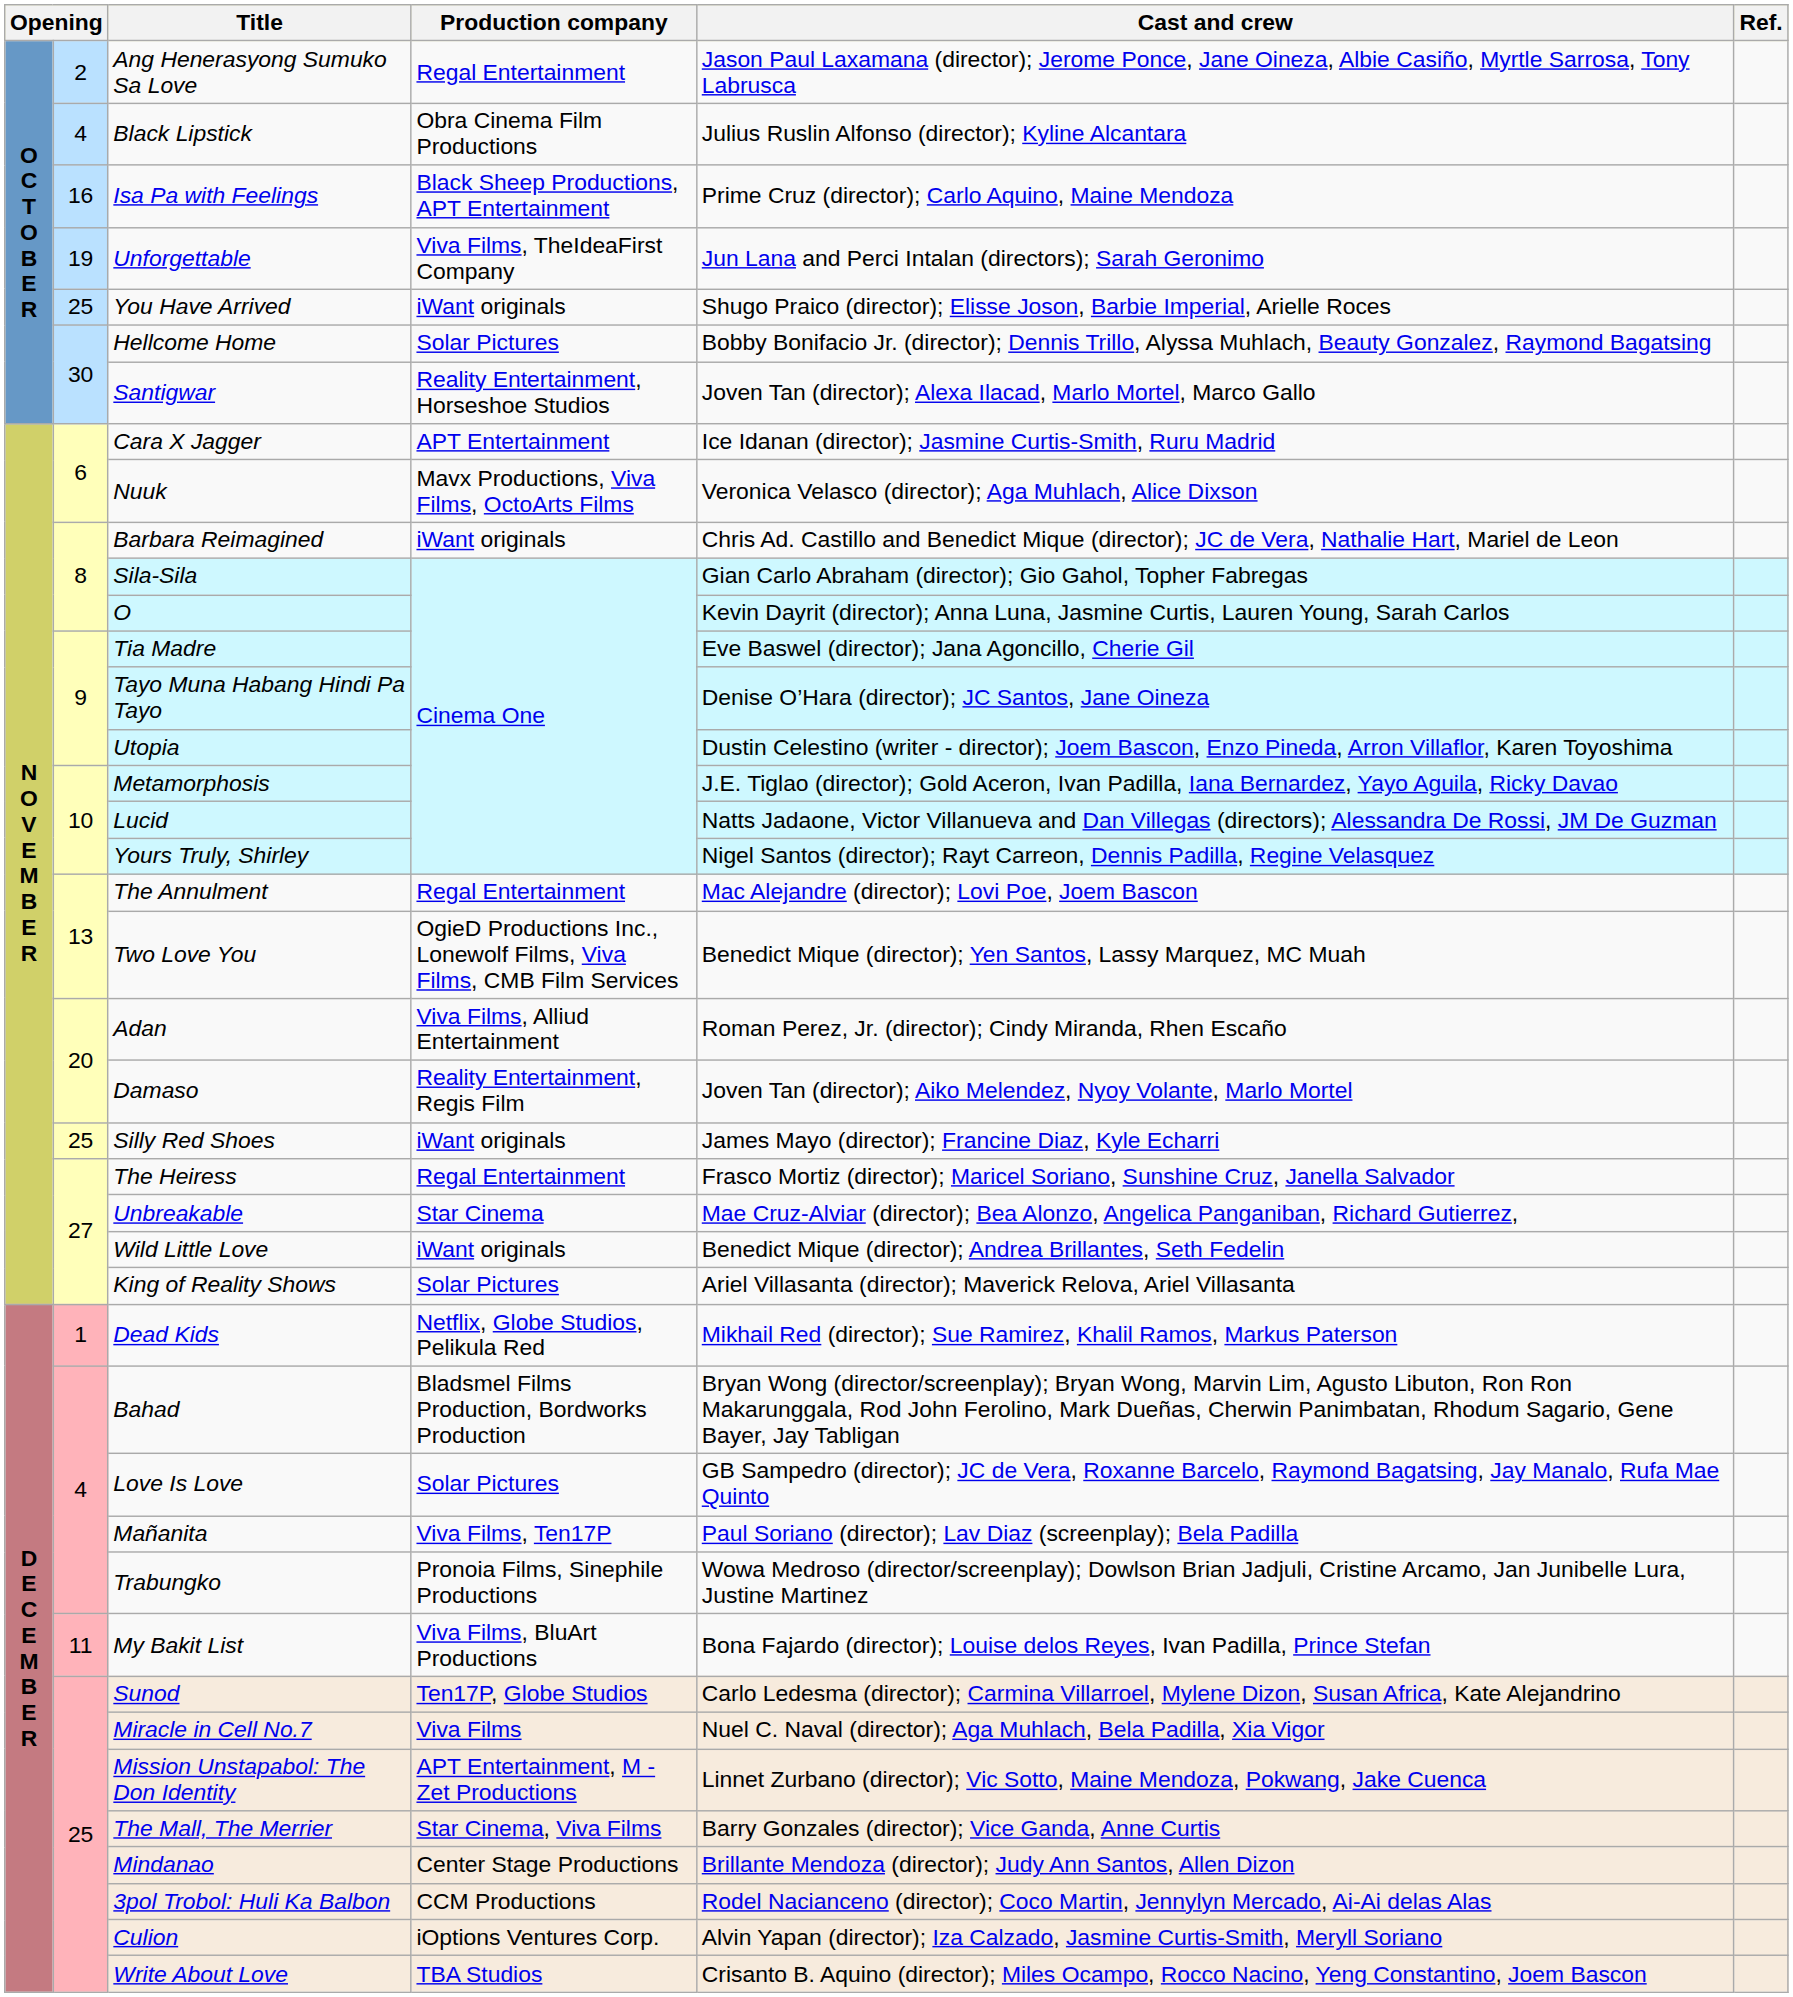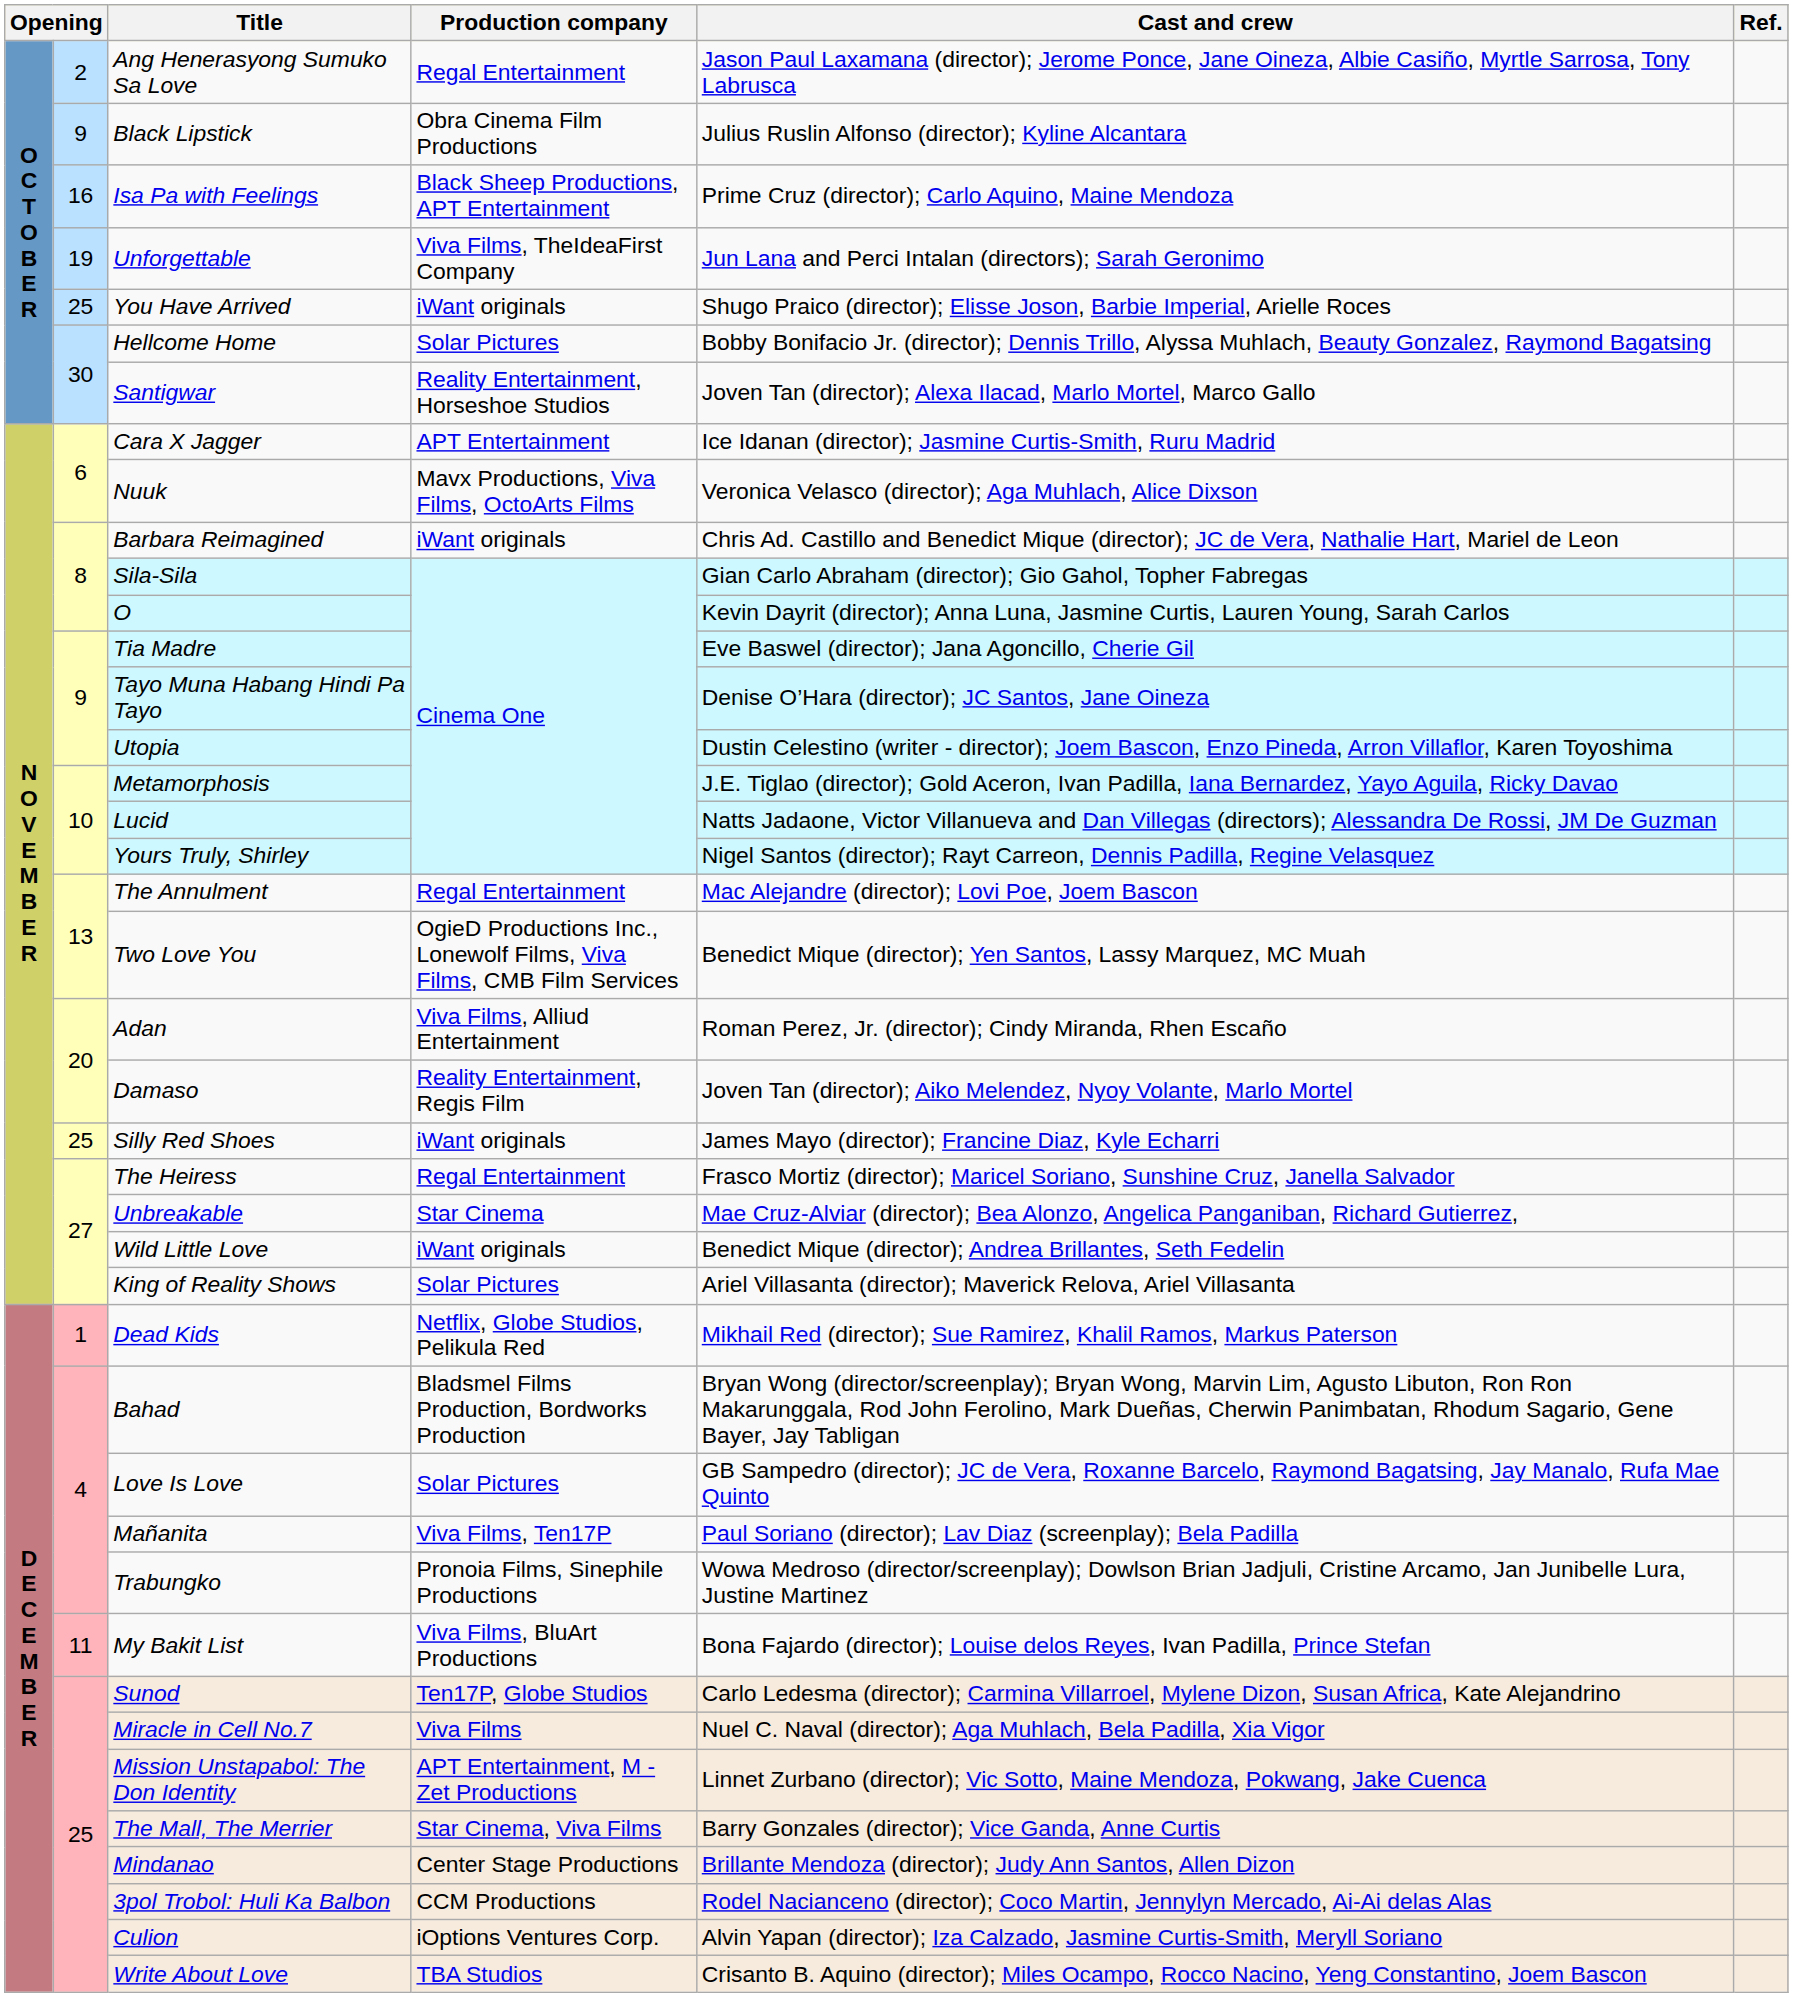(81, 133) 4 -> (81, 133) 9
